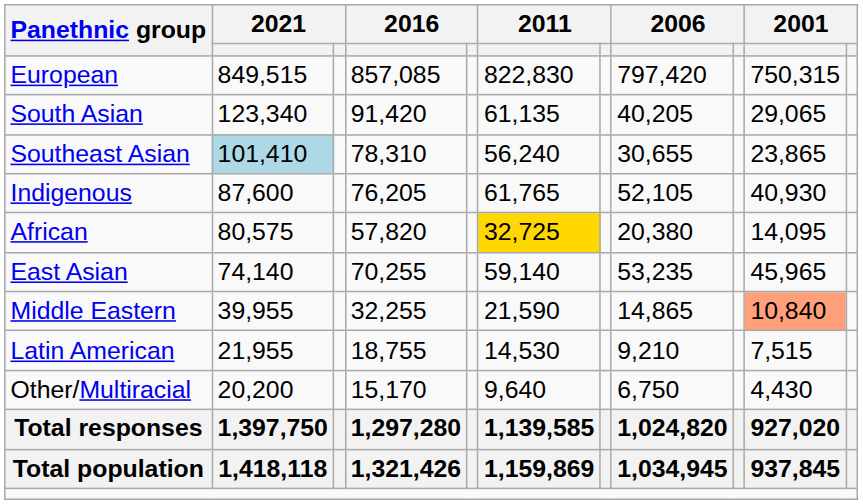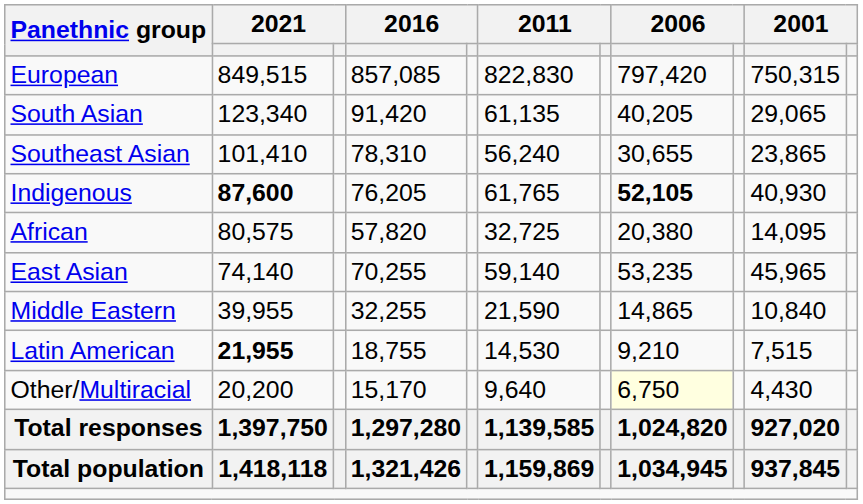(262, 153) lightblue background -> (262, 153) no background
(256, 192) normal -> (256, 192) bold
(655, 192) normal -> (655, 192) bold
(522, 232) gold background -> (522, 232) no background
(788, 310) lightsalmon background -> (788, 310) no background
(256, 350) normal -> (256, 350) bold
(648, 389) no background -> (648, 389) lightyellow background
